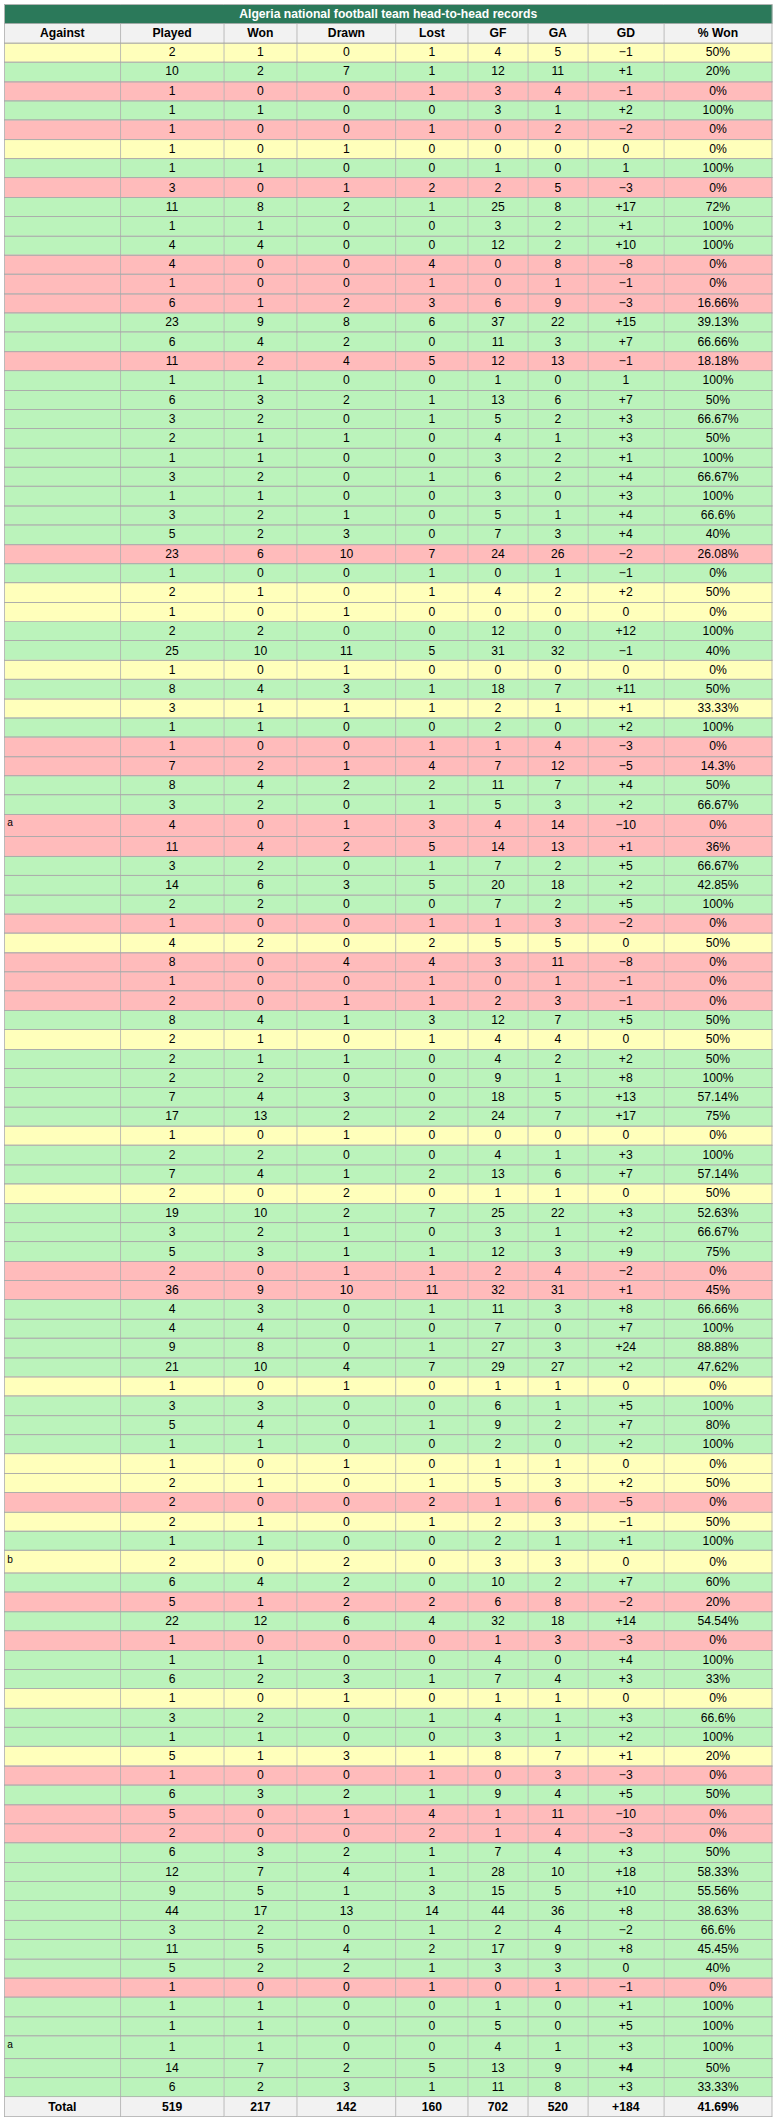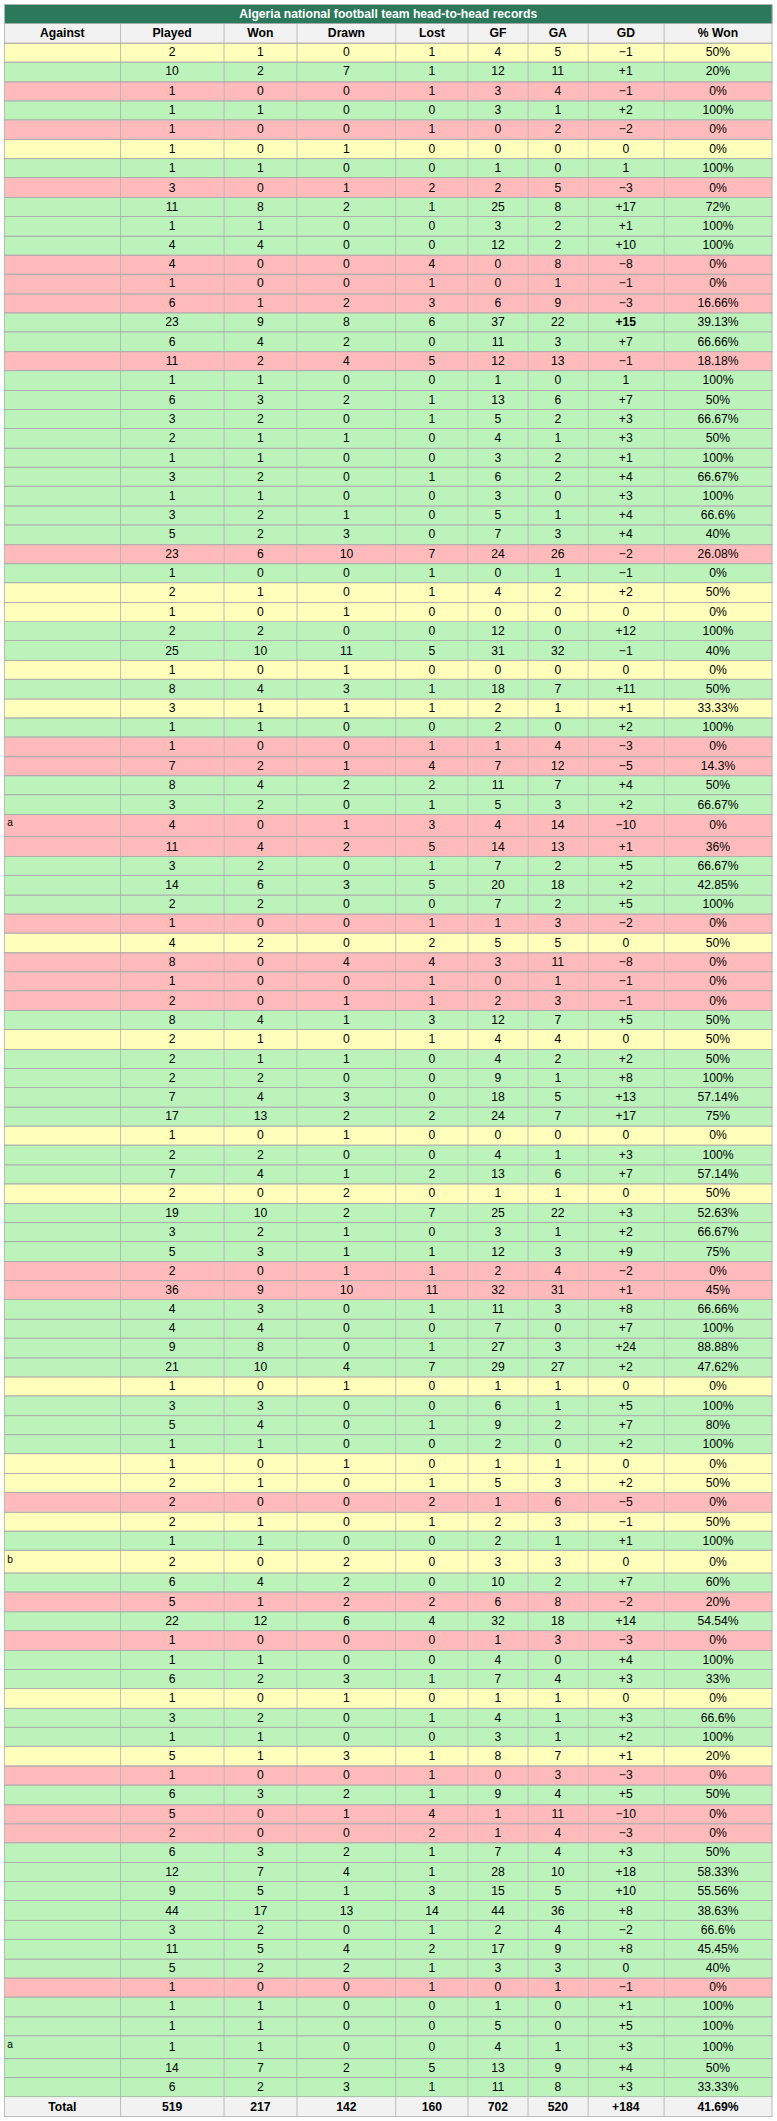(626, 322) normal -> (626, 322) bold
(626, 2068) bold -> (626, 2068) normal
